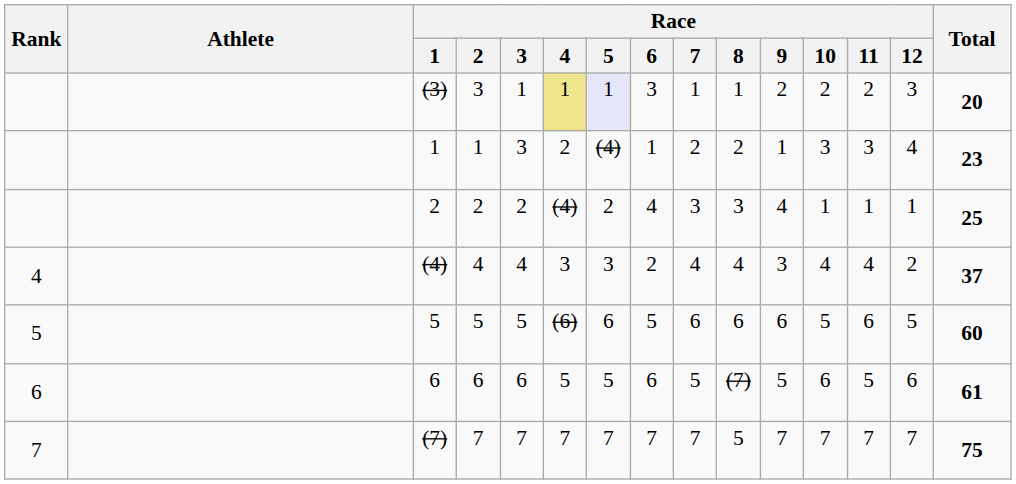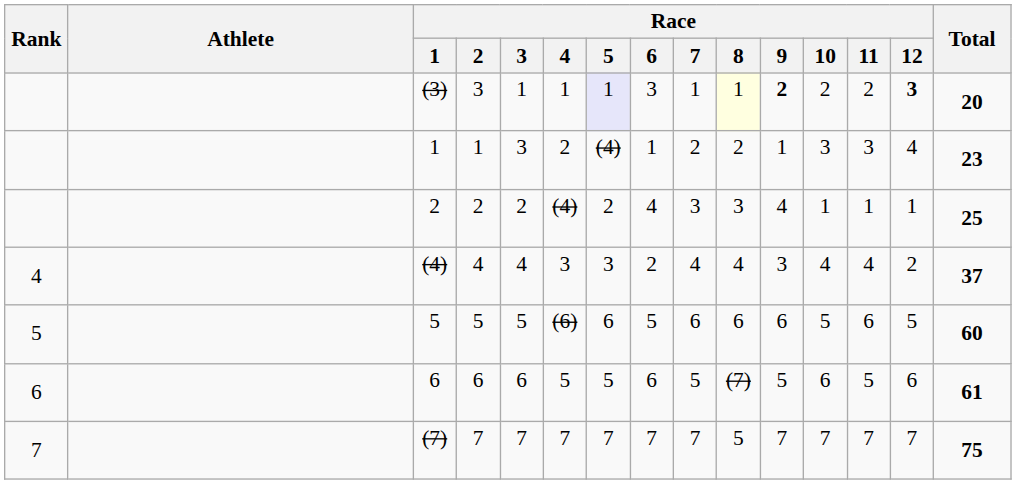(565, 101) khaki background -> (565, 101) no background
(738, 101) no background -> (738, 101) lightyellow background
(782, 101) normal -> (782, 101) bold
(912, 101) normal -> (912, 101) bold
